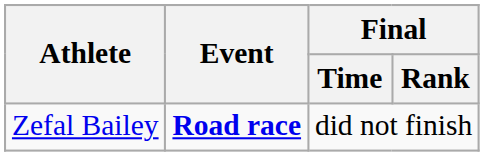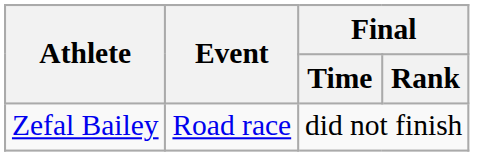(237, 126) bold -> (232, 126) normal
